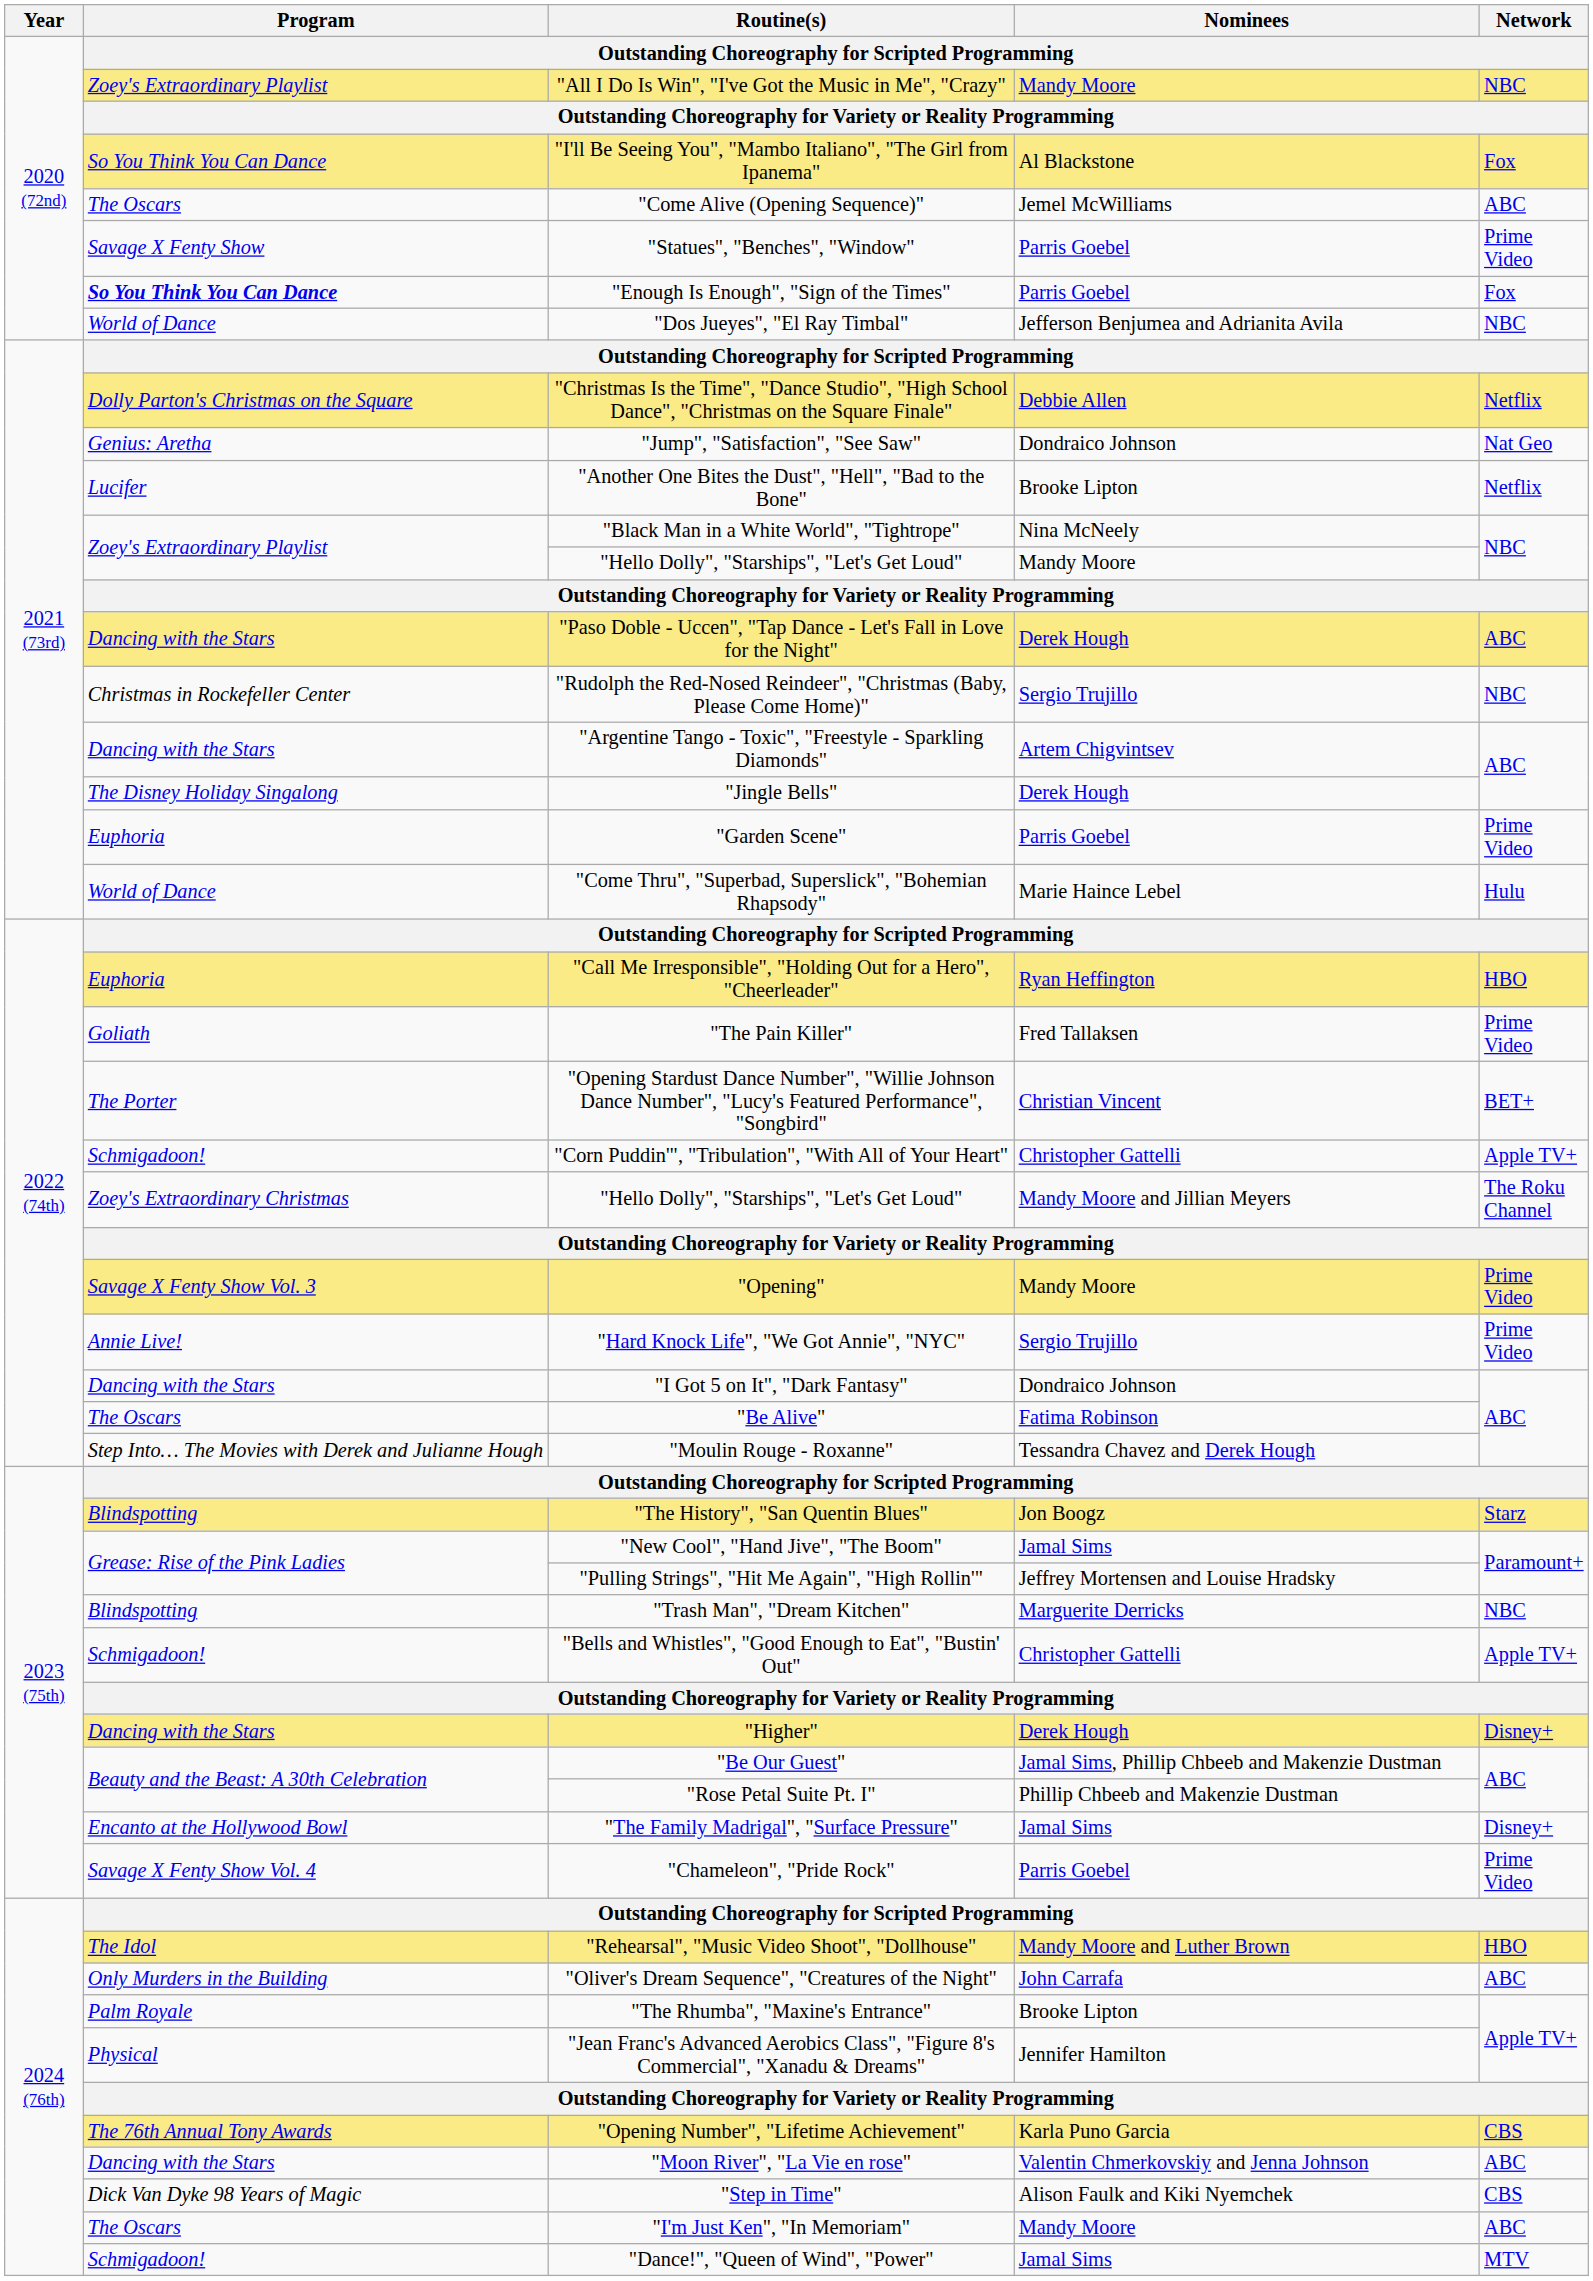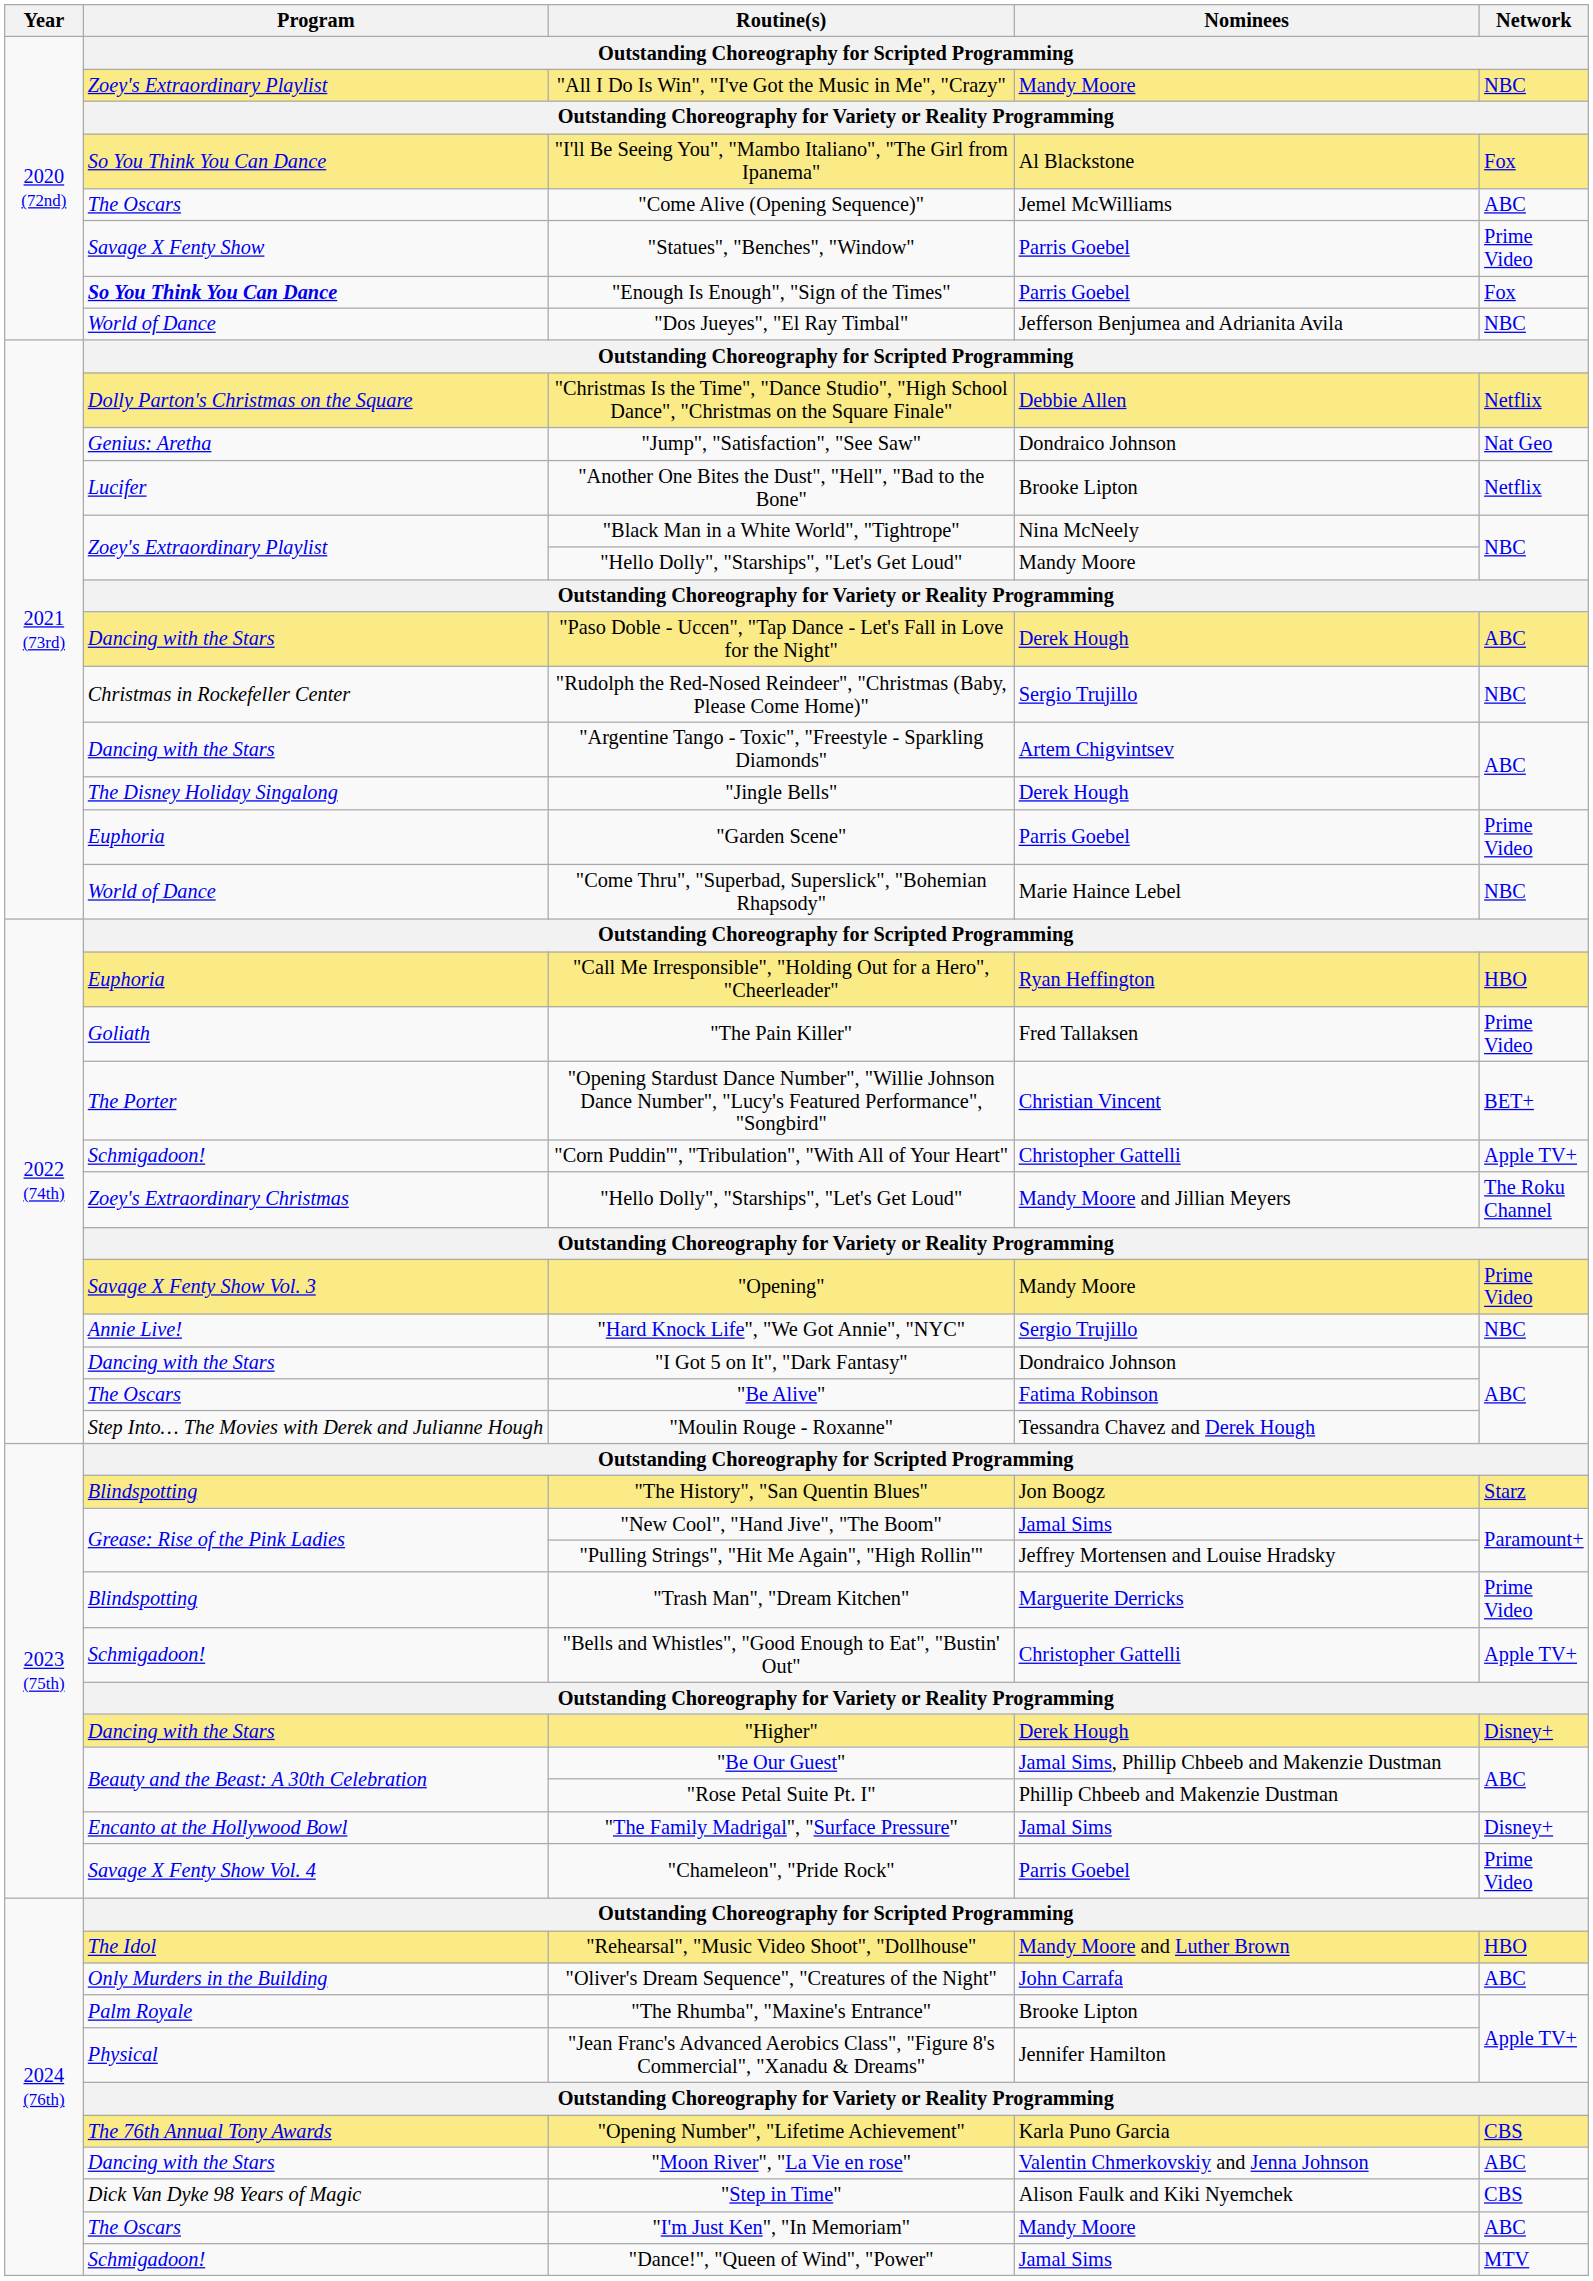(1504, 891) Hulu -> (1505, 891) NBC
(1508, 1341) Prime Video -> (1505, 1330) NBC
(1505, 1610) NBC -> (1508, 1599) Prime Video
